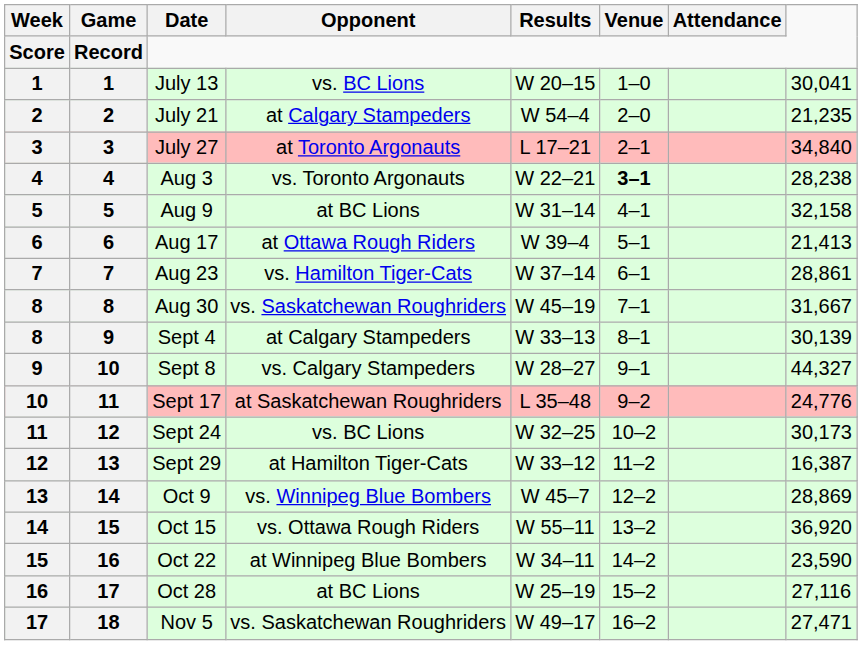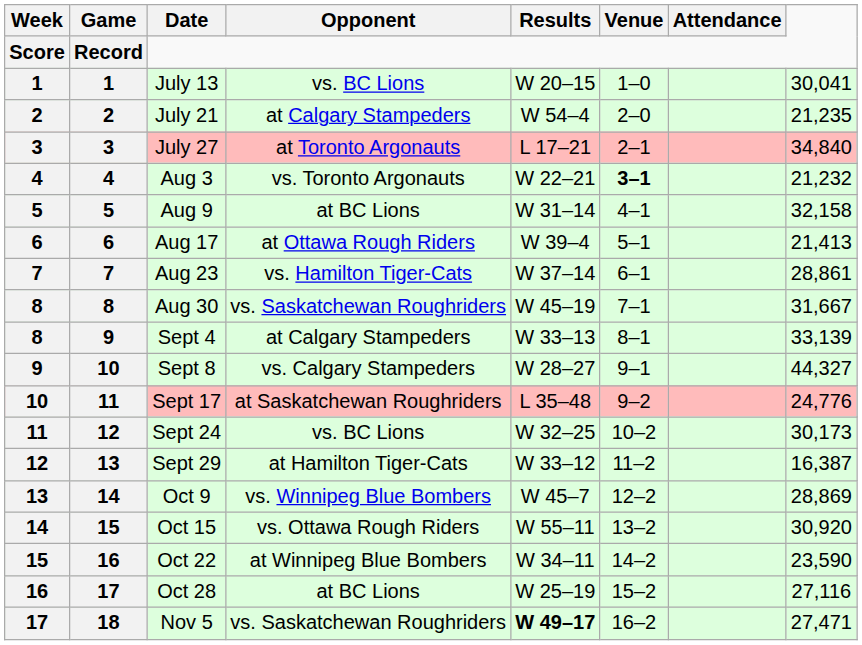(821, 178) 28,238 -> (821, 178) 21,232
(821, 337) 30,139 -> (821, 337) 33,139
(821, 527) 36,920 -> (821, 527) 30,920
(555, 623) normal -> (555, 623) bold
